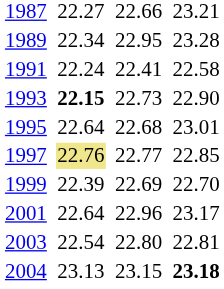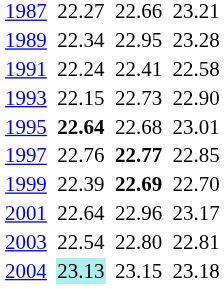(81, 98) bold -> (81, 98) normal
(81, 126) normal -> (81, 126) bold
(81, 155) khaki background -> (81, 155) no background
(139, 155) normal -> (139, 155) bold
(139, 184) normal -> (139, 184) bold
(81, 270) no background -> (81, 270) paleturquoise background
(196, 270) bold -> (196, 270) normal
